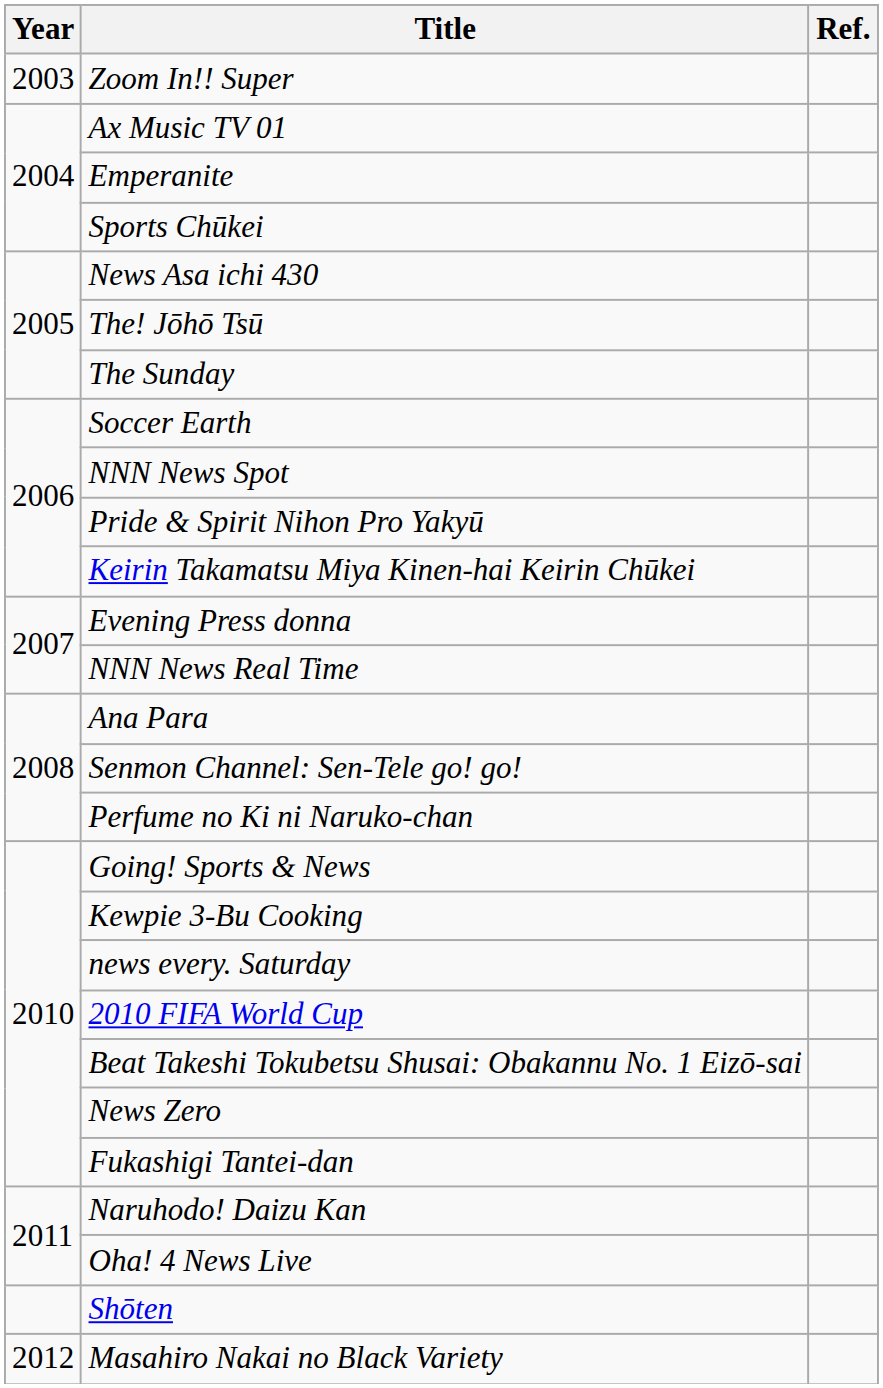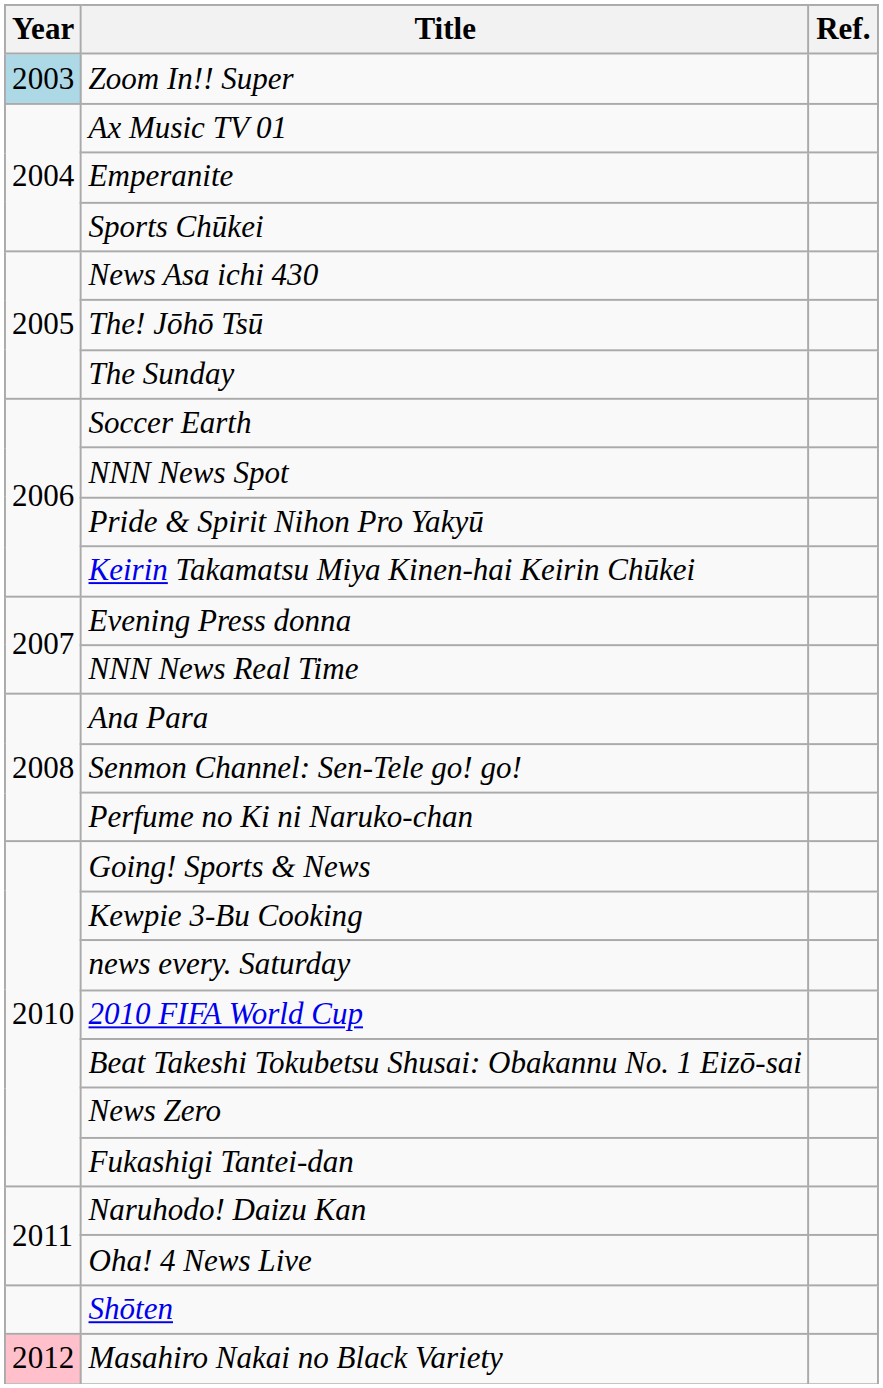(43, 78) no background -> (43, 78) lightblue background
(43, 1358) no background -> (43, 1358) pink background
